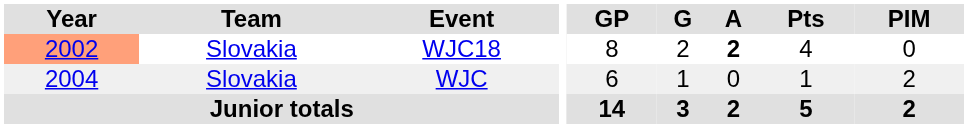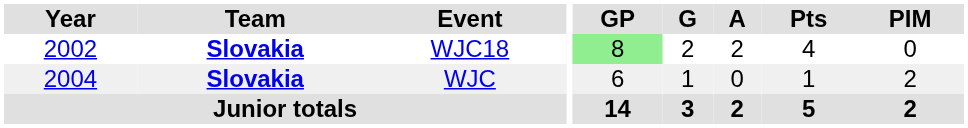(72, 48) lightsalmon background -> (70, 48) no background
(251, 48) normal -> (255, 48) bold
(612, 48) no background -> (618, 48) lightgreen background
(733, 48) bold -> (737, 48) normal
(251, 78) normal -> (255, 78) bold
